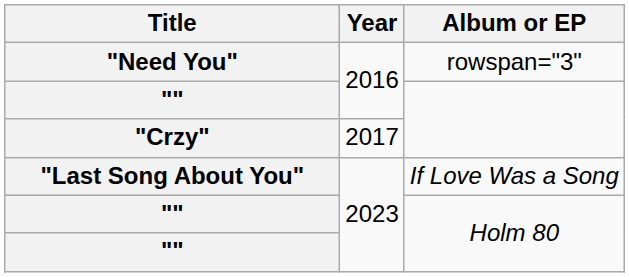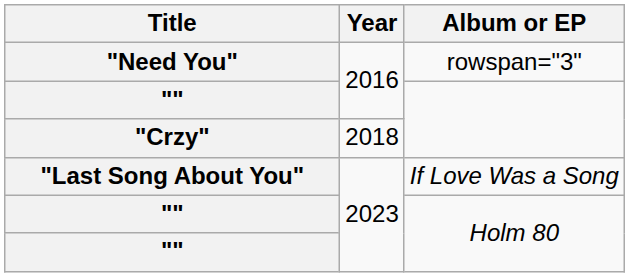(372, 137) 2017 -> (372, 137) 2018
